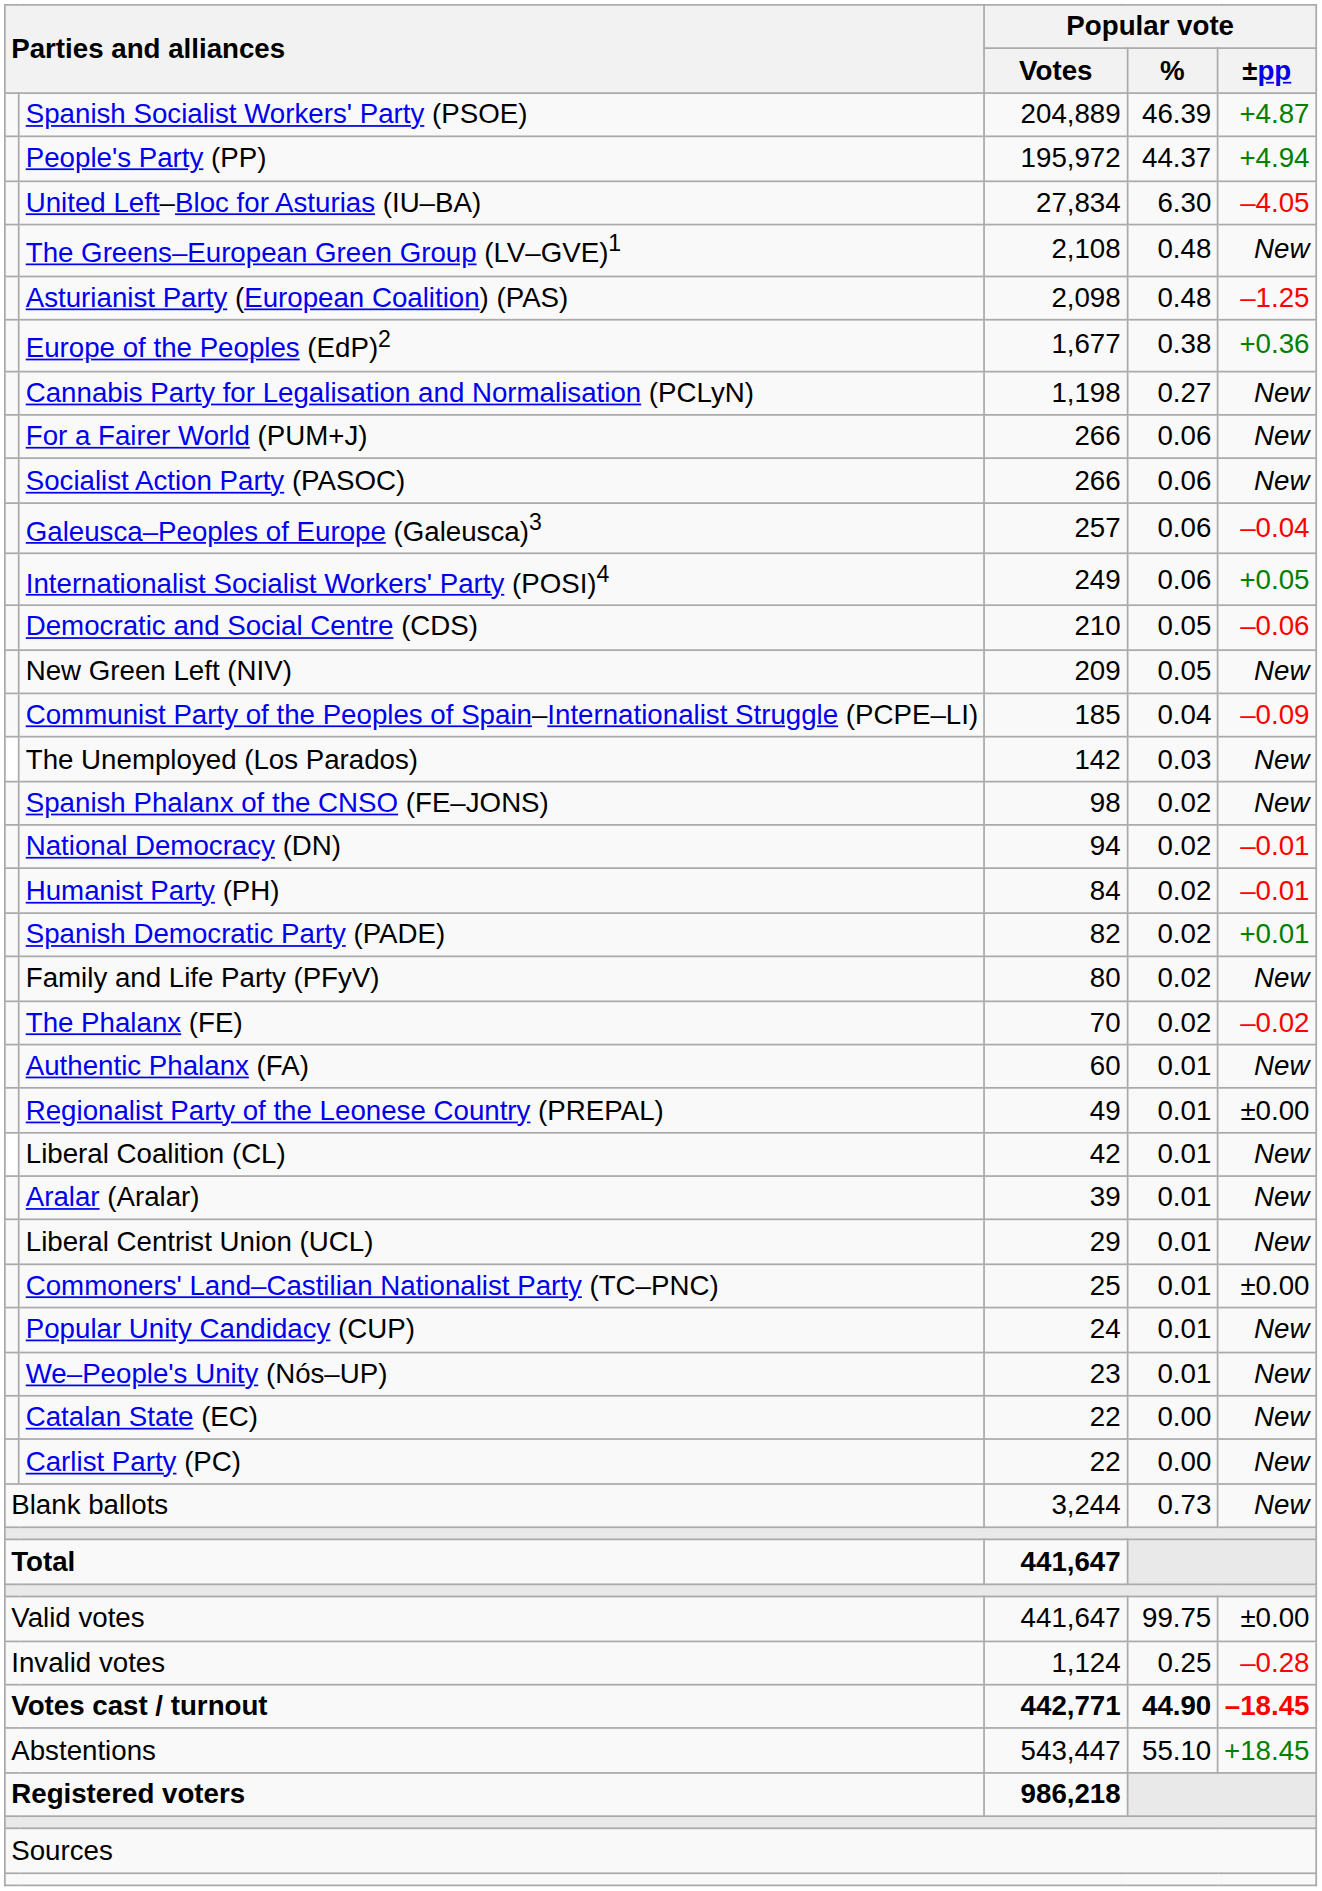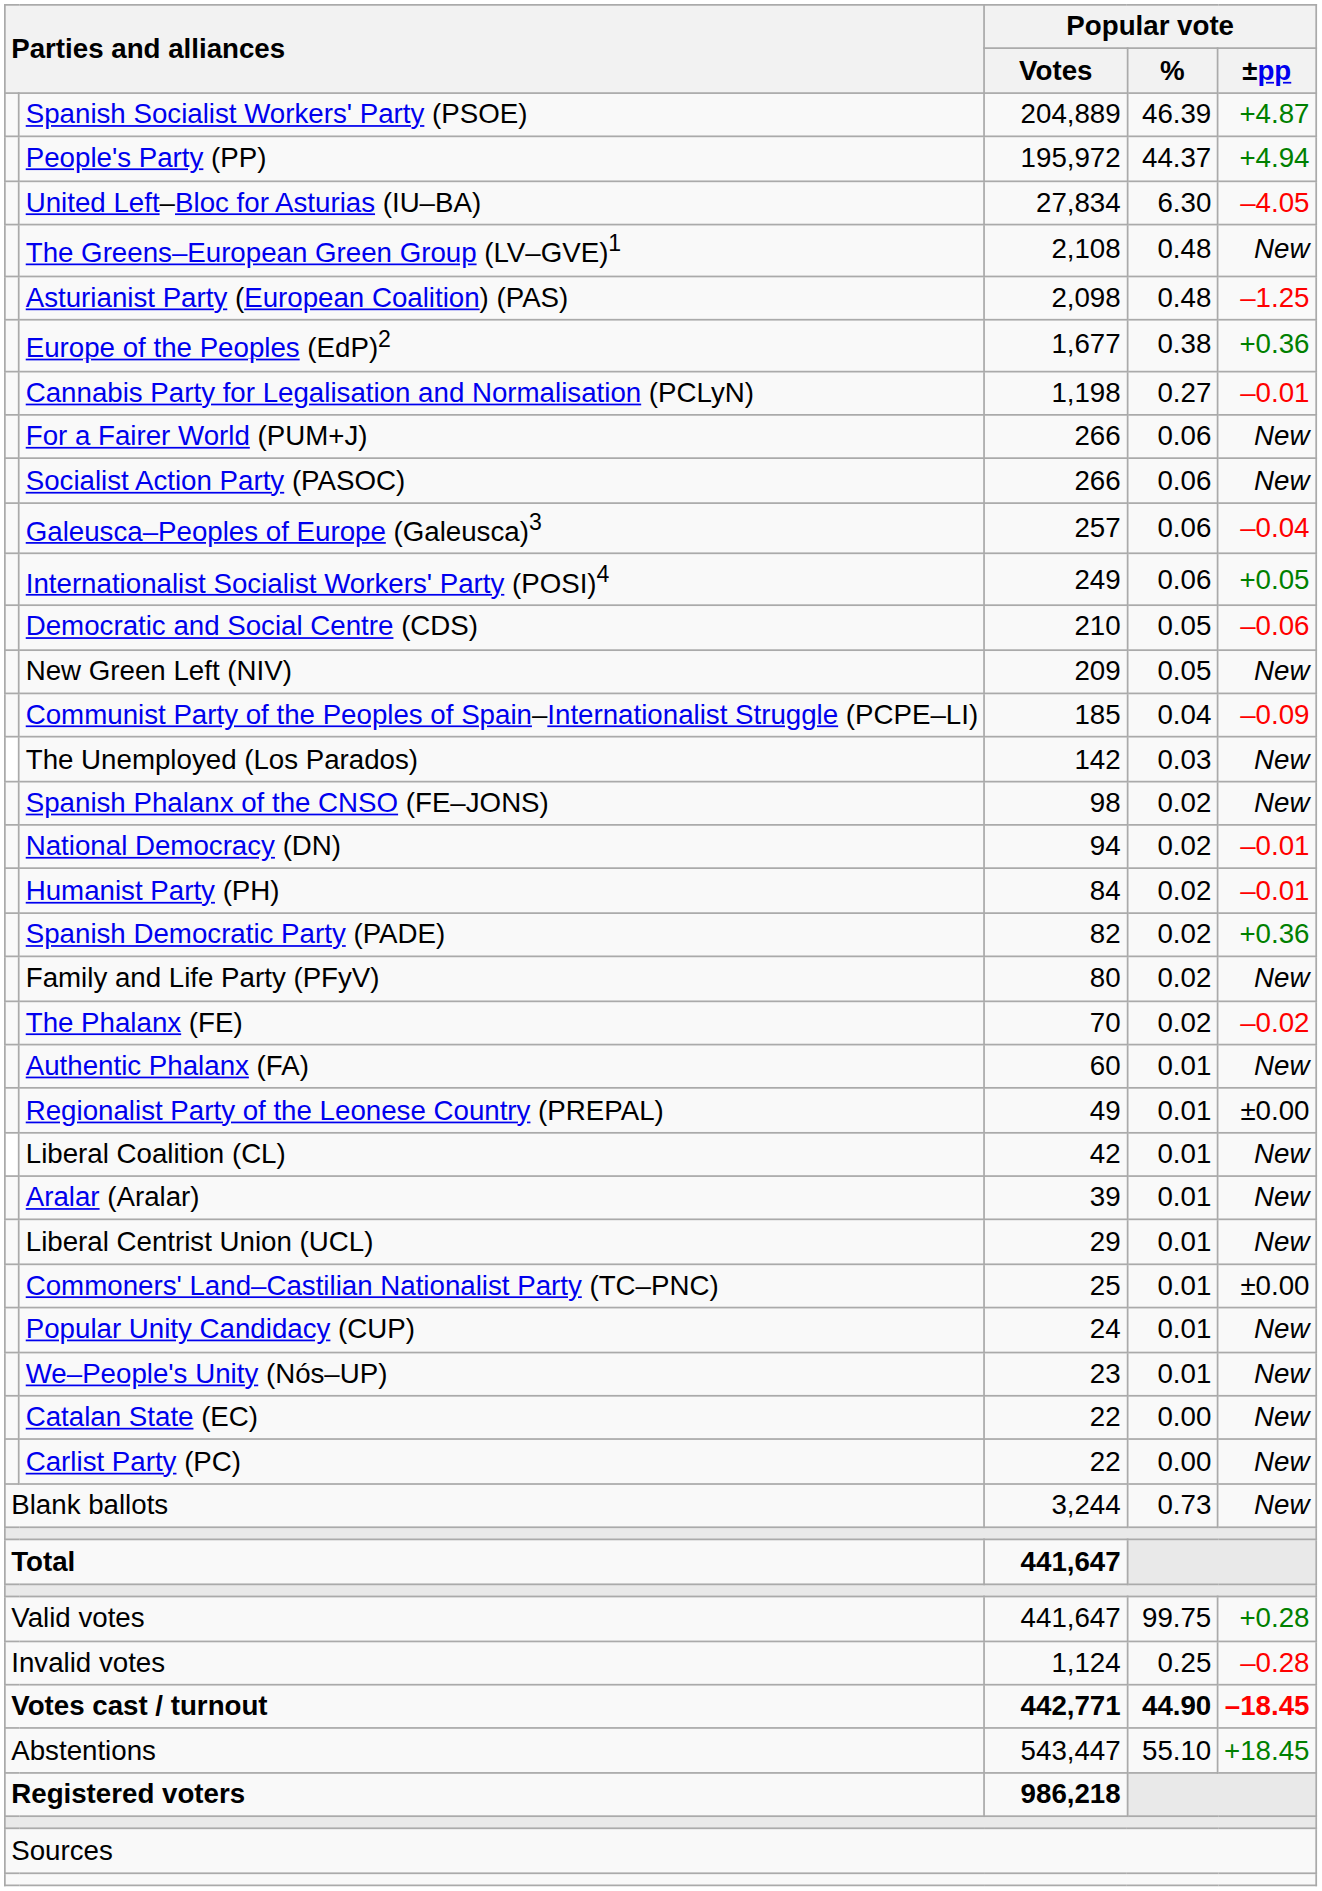(1282, 392) New -> (1275, 392) –0.01
(1274, 934) +0.01 -> (1274, 934) +0.36
(1275, 1618) ±0.00 -> (1274, 1618) +0.28
